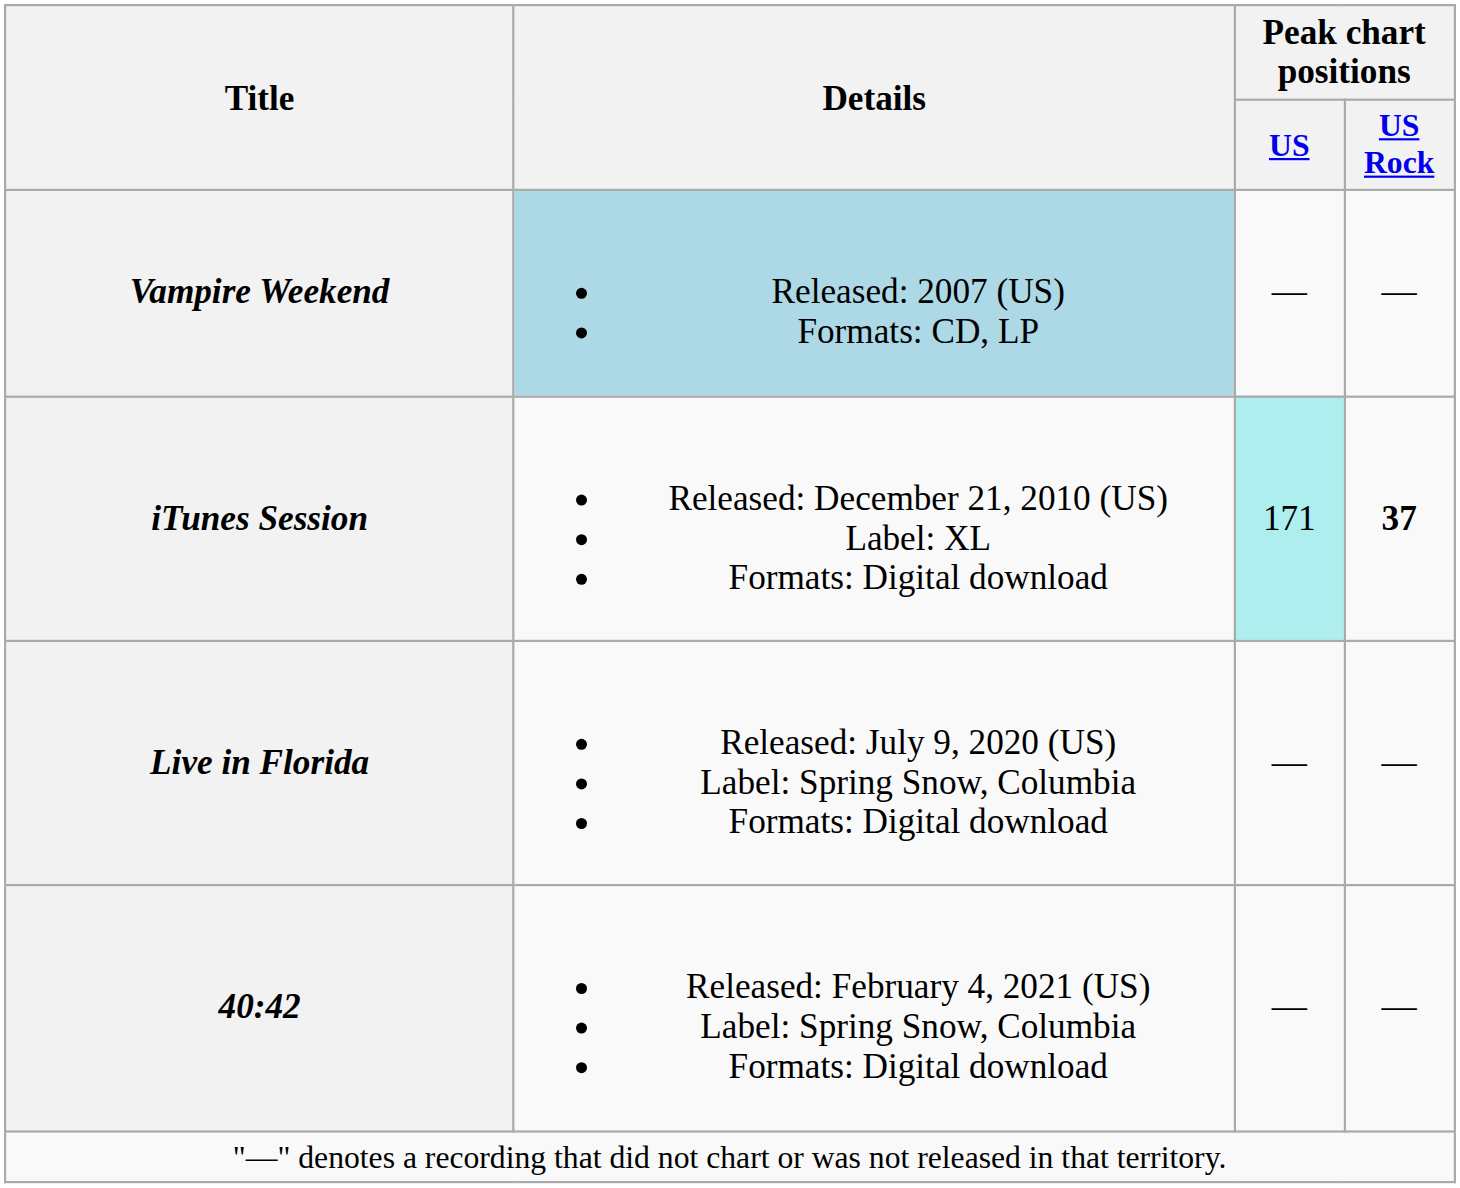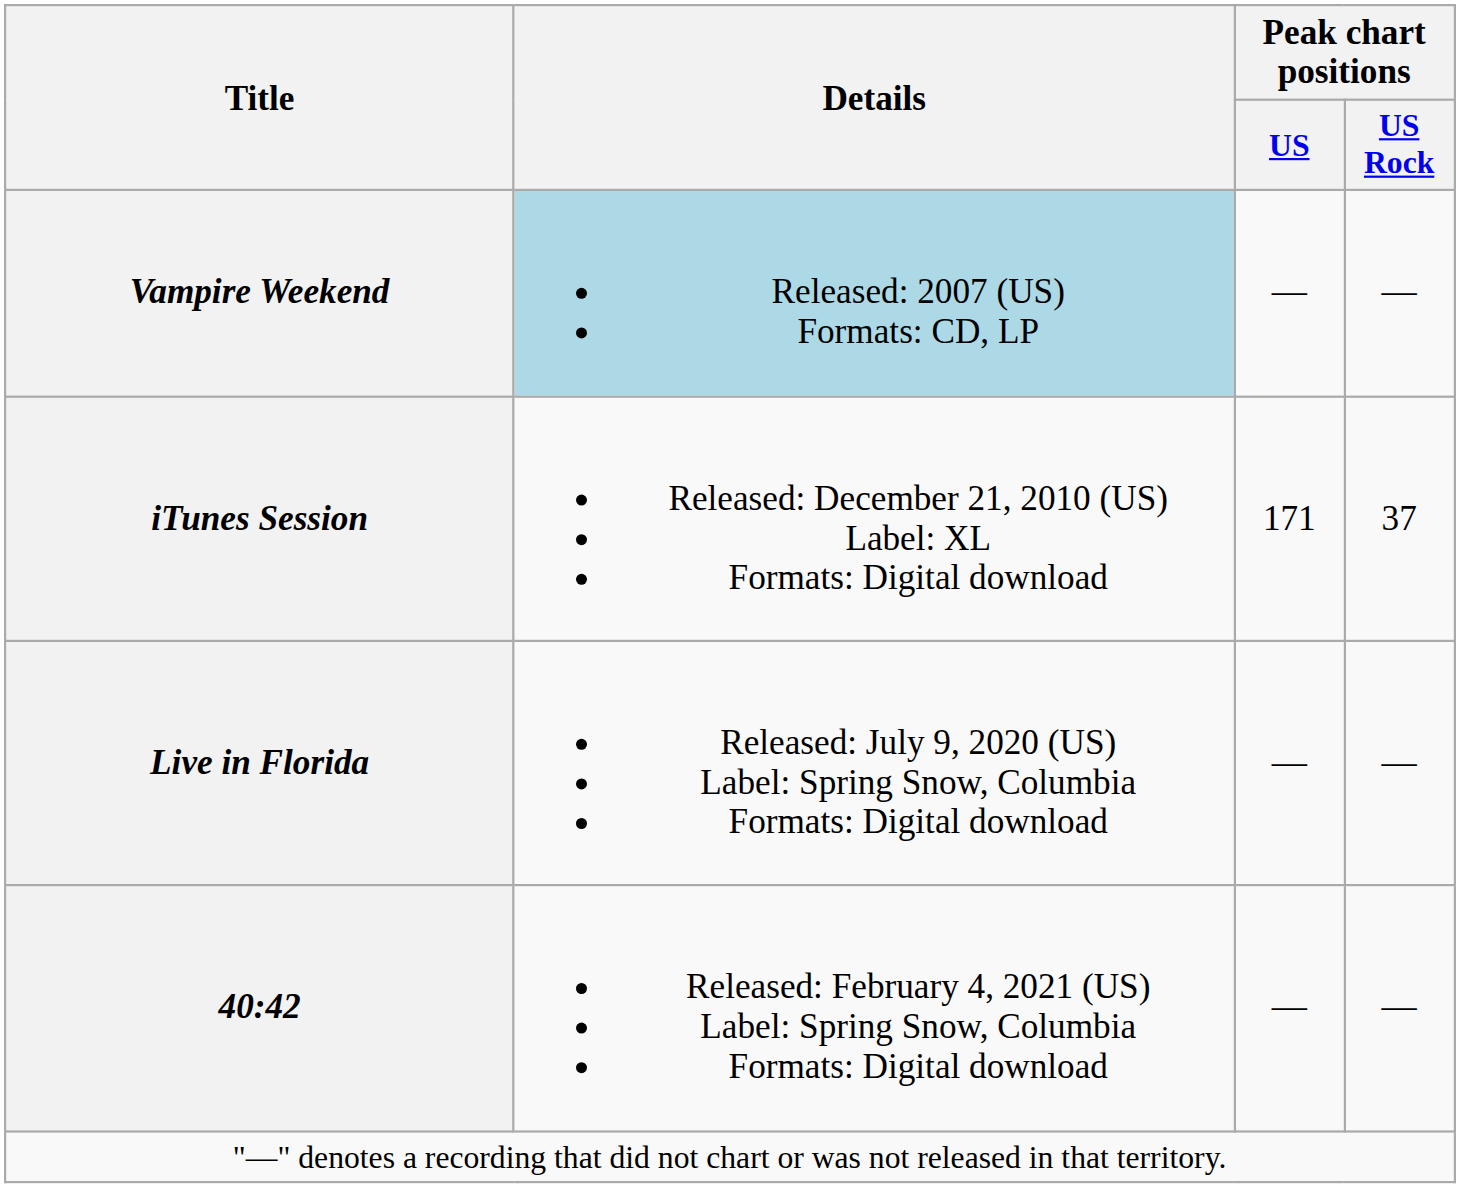(1289, 517) paleturquoise background -> (1289, 517) no background
(1399, 517) bold -> (1399, 517) normal
